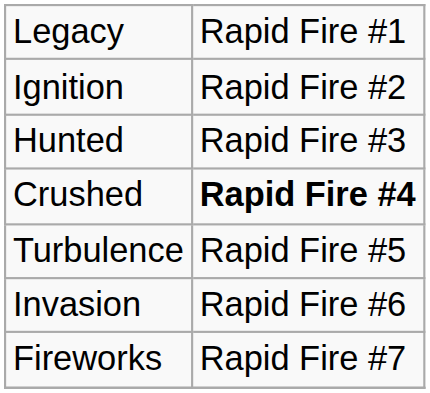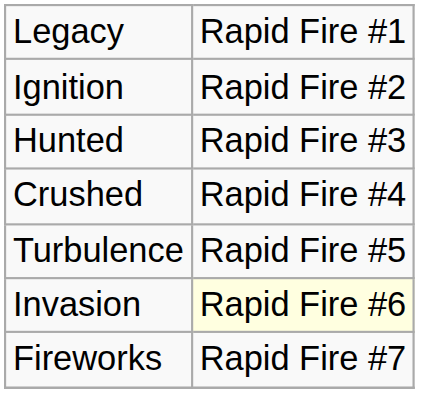(308, 195) bold -> (303, 195) normal
(303, 304) no background -> (303, 304) lightyellow background
